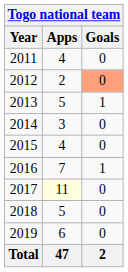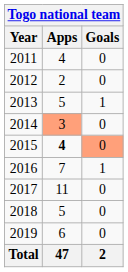(102, 80) lightsalmon background -> (102, 80) no background
(62, 124) no background -> (62, 124) lightsalmon background
(62, 146) normal -> (62, 146) bold
(102, 146) no background -> (102, 146) lightsalmon background
(62, 189) lightyellow background -> (62, 189) no background
